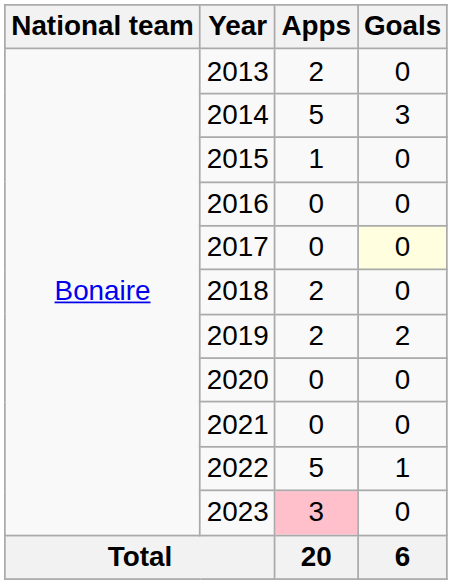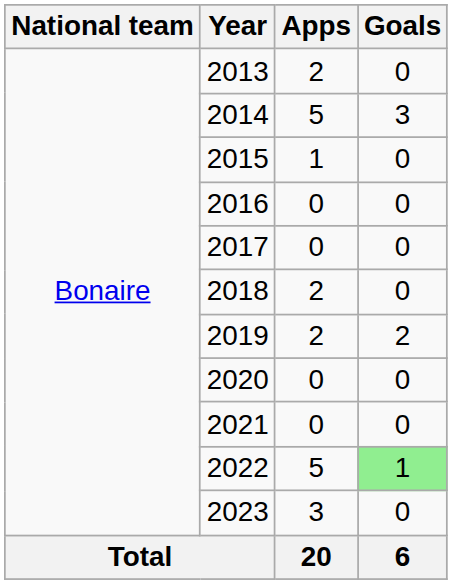(403, 247) lightyellow background -> (403, 247) no background
(403, 468) no background -> (403, 468) lightgreen background
(316, 512) pink background -> (316, 512) no background
